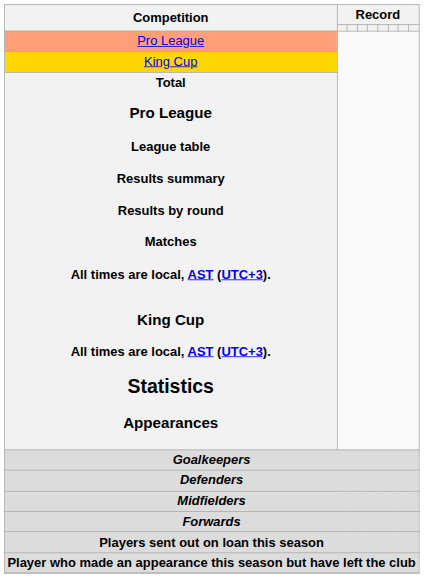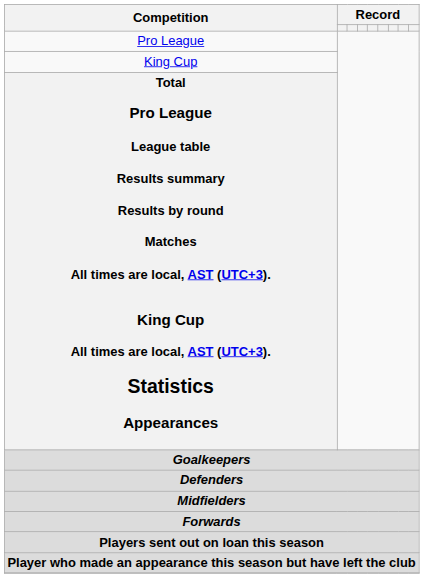(171, 41) lightsalmon background -> (171, 41) no background
(171, 61) gold background -> (171, 61) no background
